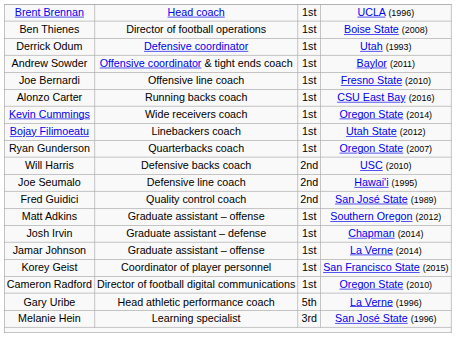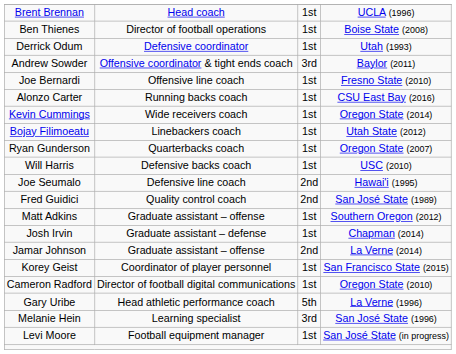(309, 64) 1st -> (309, 64) 3rd
(309, 166) 2nd -> (309, 166) 1st
(309, 251) 1st -> (309, 251) 2nd
+ row: (49, 336)
